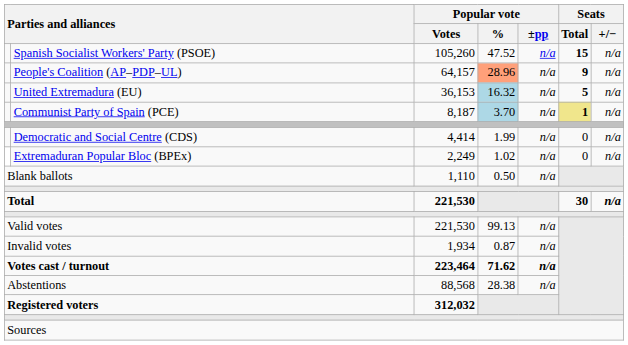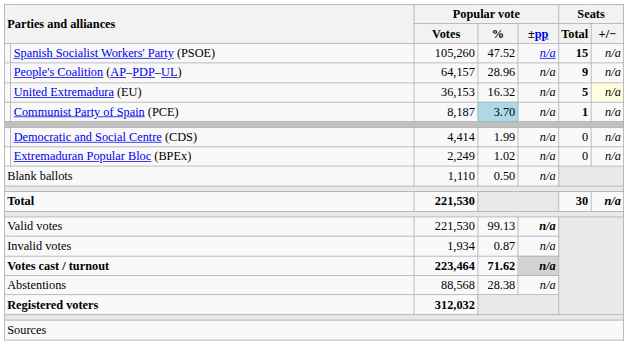(501, 72) lightsalmon background -> (501, 72) no background
(501, 92) lightblue background -> (501, 92) no background
(613, 92) no background -> (613, 92) lightyellow background
(585, 111) khaki background -> (585, 111) no background
(548, 226) normal -> (547, 226) bold
(547, 265) no background -> (547, 265) lightgrey background
